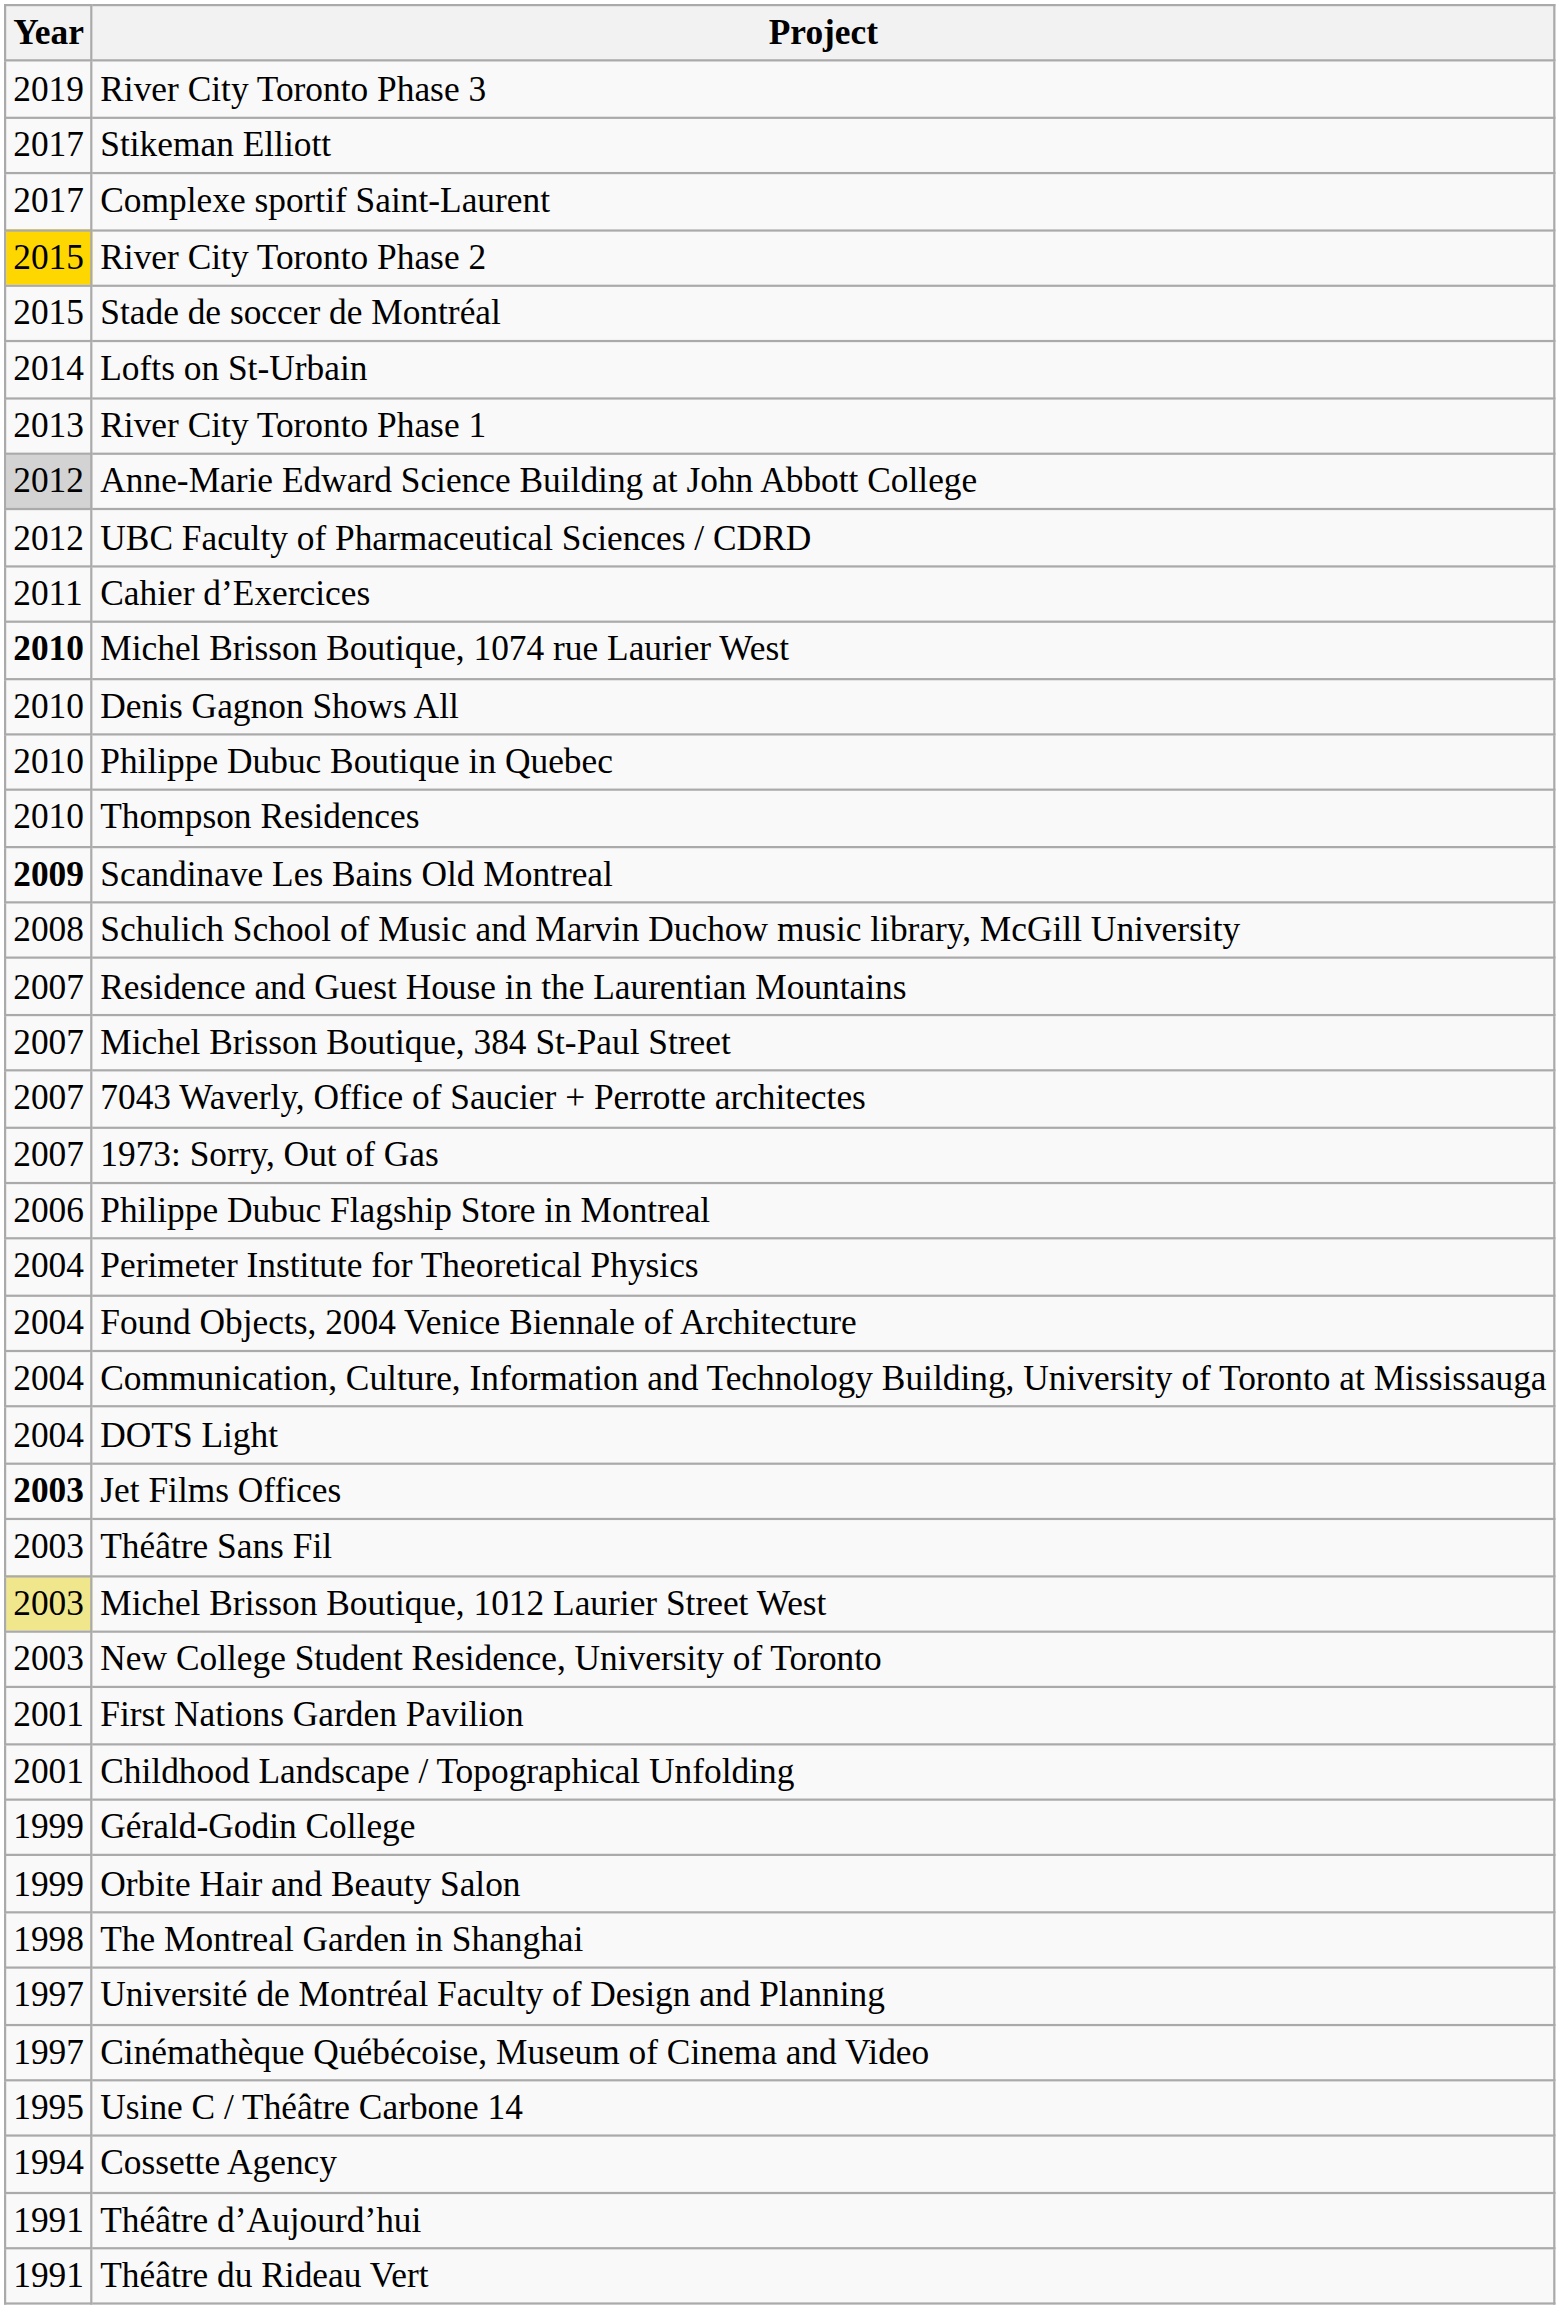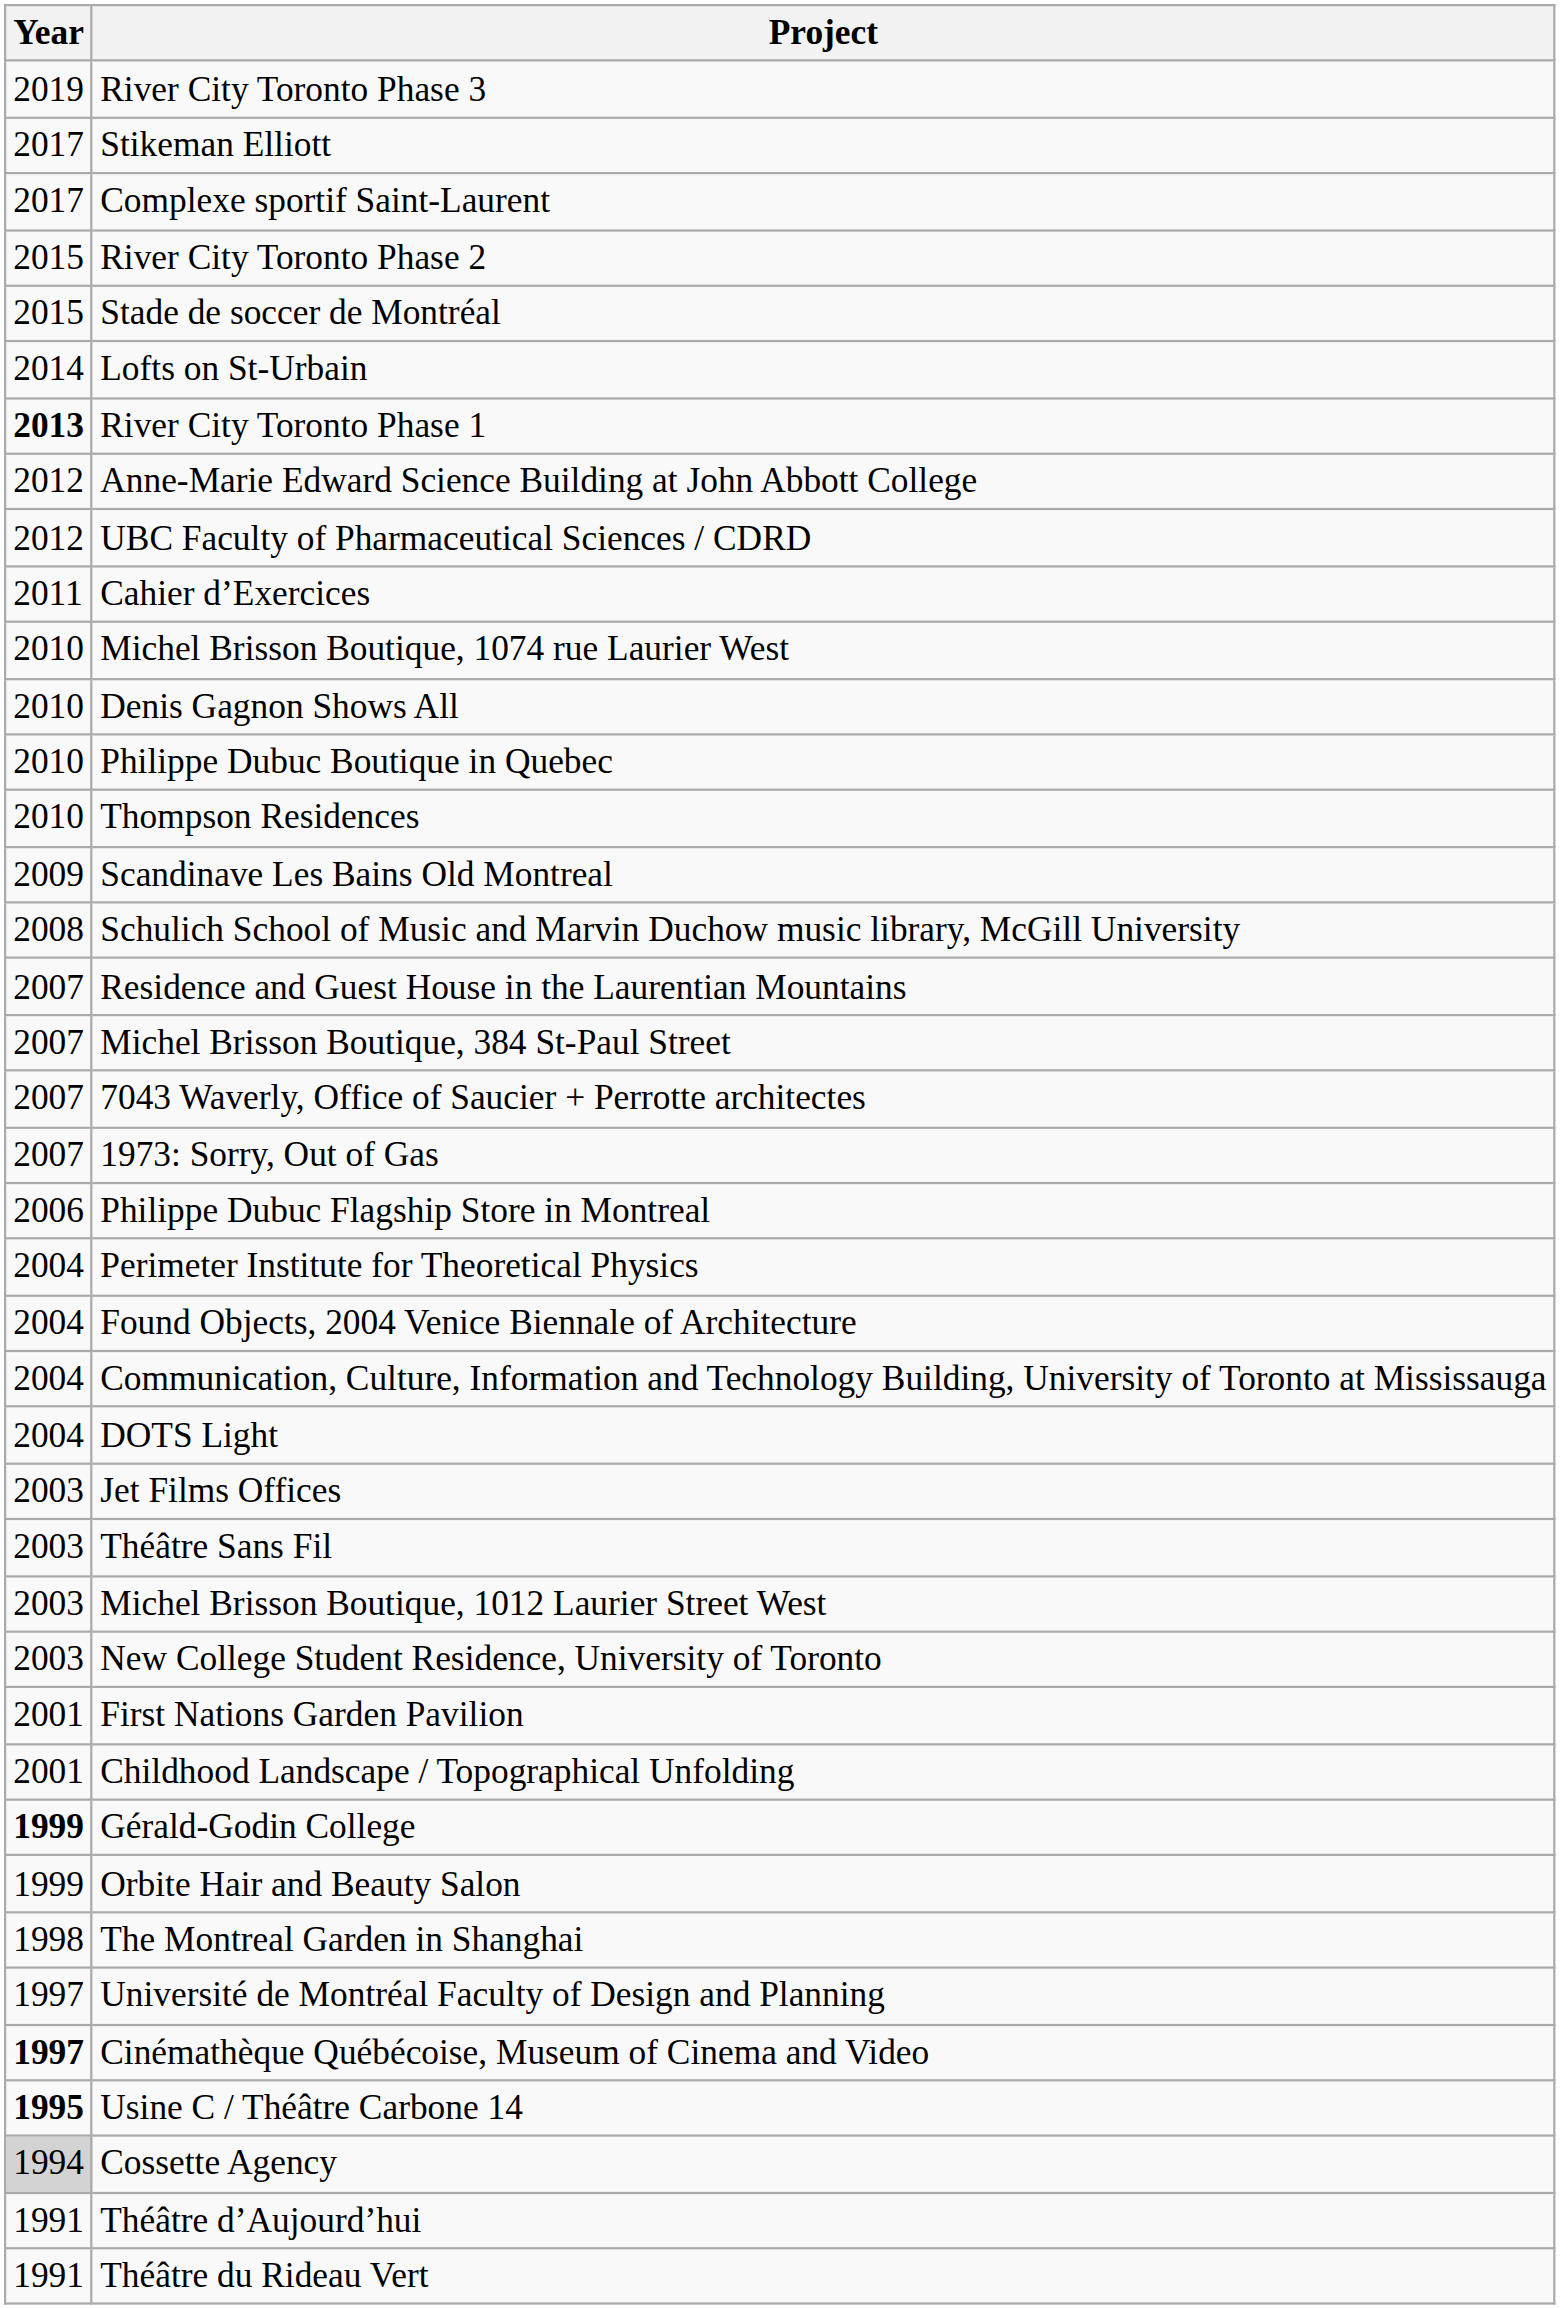(49, 256) gold background -> (49, 256) no background
(49, 425) normal -> (49, 425) bold
(49, 481) lightgrey background -> (49, 481) no background
(49, 649) bold -> (49, 649) normal
(49, 873) bold -> (49, 873) normal
(49, 1490) bold -> (49, 1490) normal
(49, 1602) khaki background -> (49, 1602) no background
(49, 1827) normal -> (49, 1827) bold
(49, 2051) normal -> (49, 2051) bold
(49, 2107) normal -> (49, 2107) bold
(49, 2163) no background -> (49, 2163) lightgrey background
